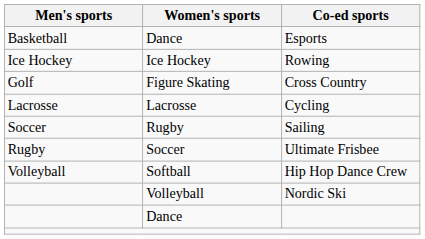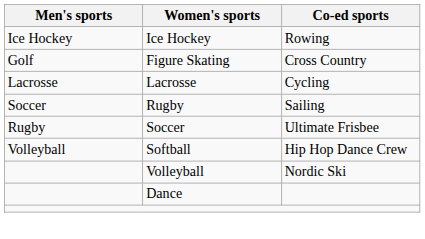- row: (164, 37)
